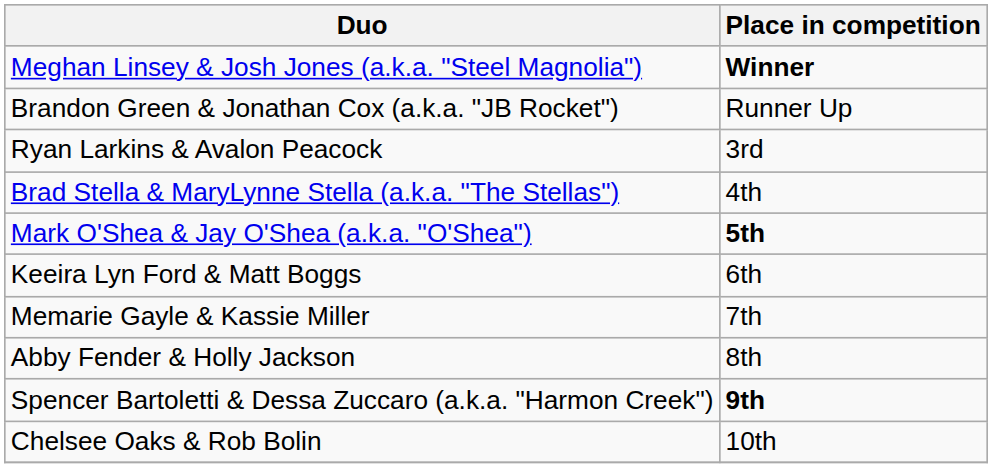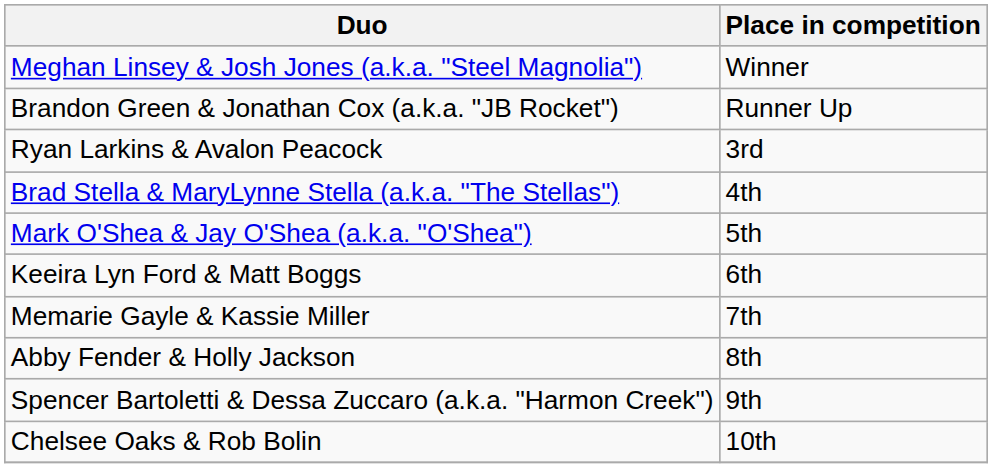(770, 66) bold -> (767, 66) normal
(745, 233) bold -> (744, 233) normal
(745, 399) bold -> (744, 399) normal
